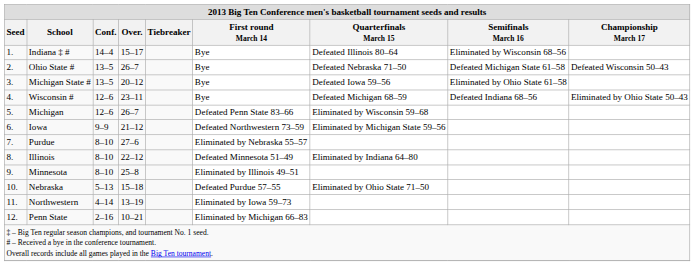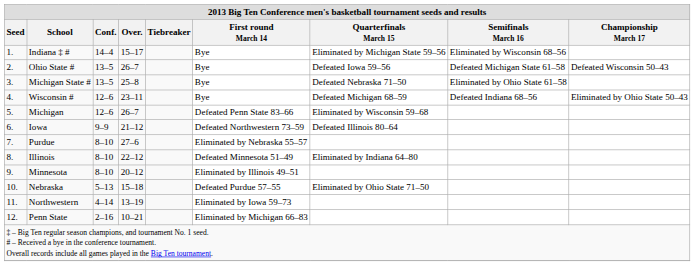(355, 53) Defeated Illinois 80–64 -> (379, 53) Eliminated by Michigan State 59–56
(359, 67) Defeated Nebraska 71–50 -> (351, 67) Defeated Iowa 59–56
(132, 82) 20–12 -> (130, 82) 25–8
(351, 82) Defeated Iowa 59–56 -> (359, 82) Defeated Nebraska 71–50
(379, 127) Eliminated by Michigan State 59–56 -> (355, 127) Defeated Illinois 80–64
(130, 172) 25–8 -> (132, 172) 20–12
